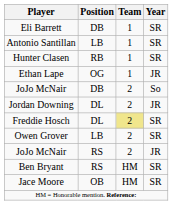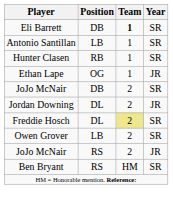(130, 27) normal -> (130, 27) bold
(156, 89) So -> (156, 89) SR
- row: (41, 182)
